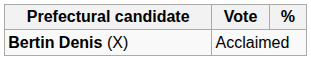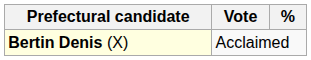(68, 42) no background -> (68, 42) lightyellow background
